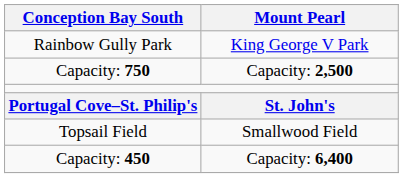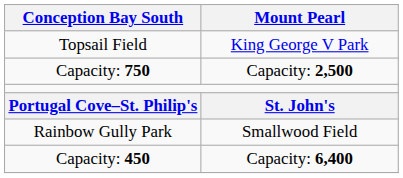(103, 44) Rainbow Gully Park -> (103, 44) Topsail Field
(103, 132) Topsail Field -> (103, 132) Rainbow Gully Park
